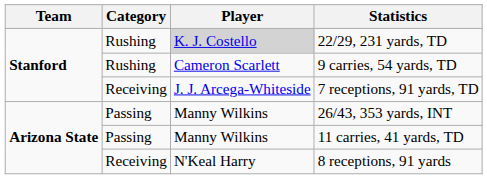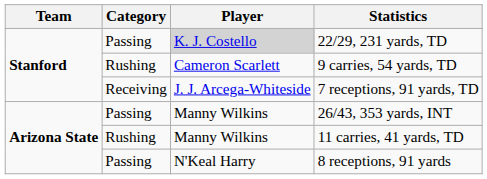(131, 40) Rushing -> (128, 40) Passing
(128, 137) Passing -> (131, 137) Rushing
(136, 161) Receiving -> (128, 161) Passing
